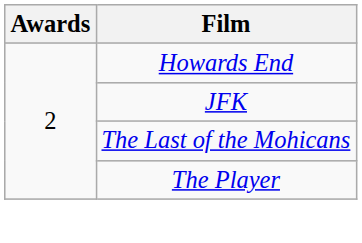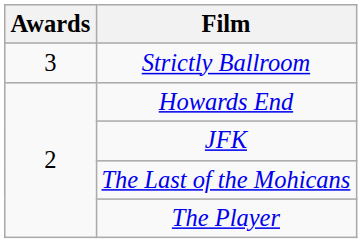+ row: (226, 62)
